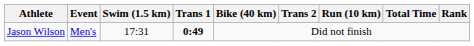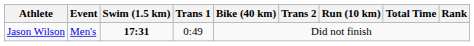(136, 31) normal -> (136, 31) bold
(193, 31) bold -> (193, 31) normal
